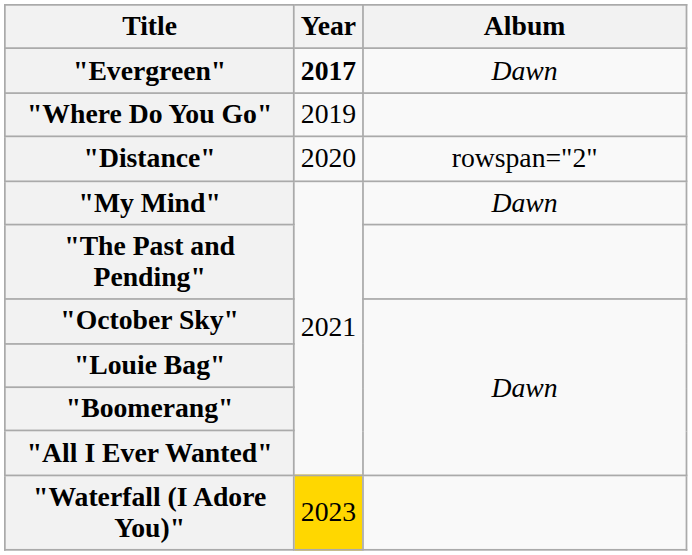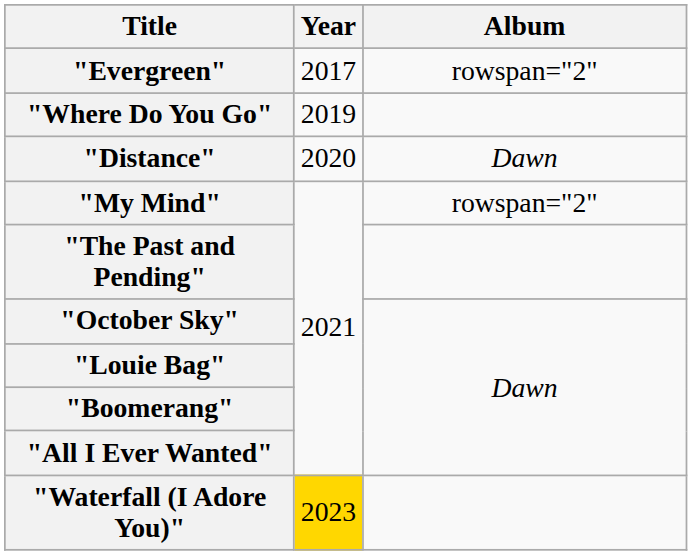(328, 70) bold -> (328, 70) normal
(525, 70) Dawn -> (525, 70) rowspan="2"
(525, 158) rowspan="2" -> (525, 158) Dawn
(525, 202) Dawn -> (525, 202) rowspan="2"
